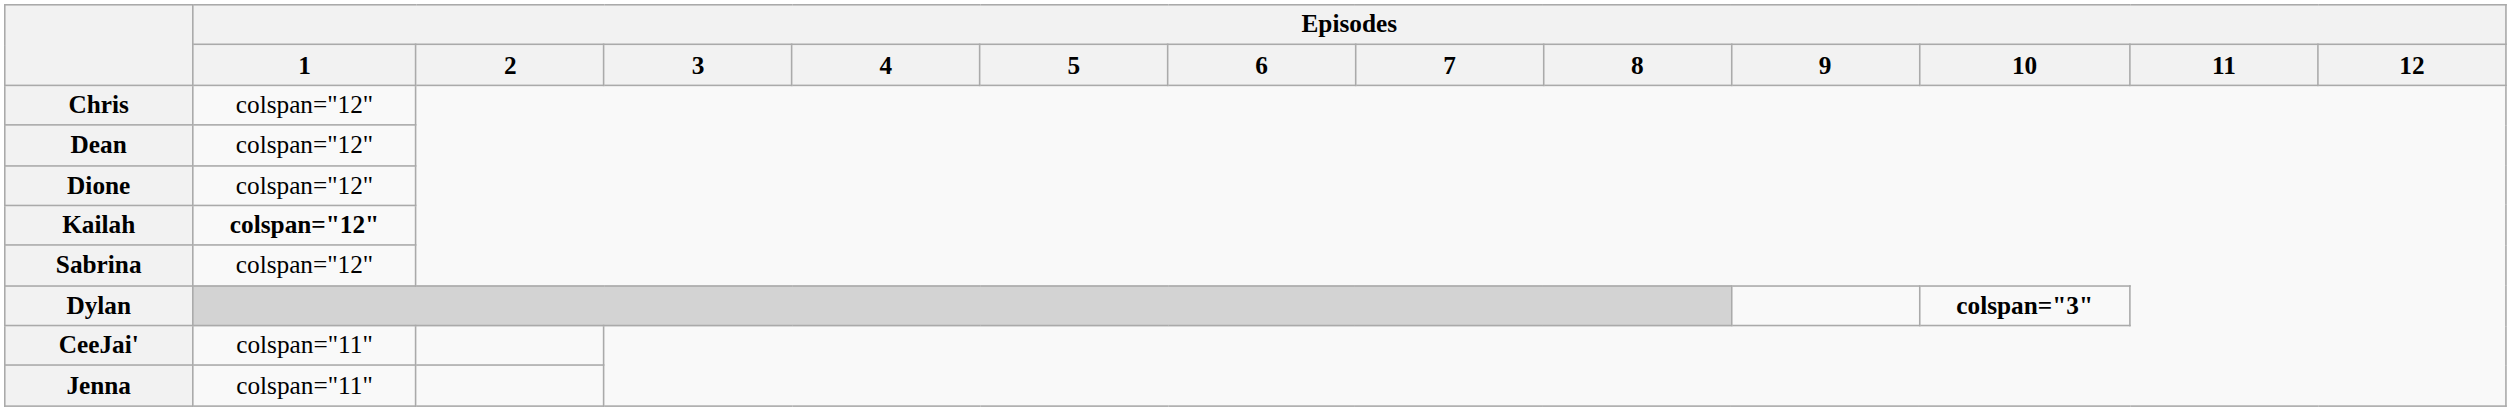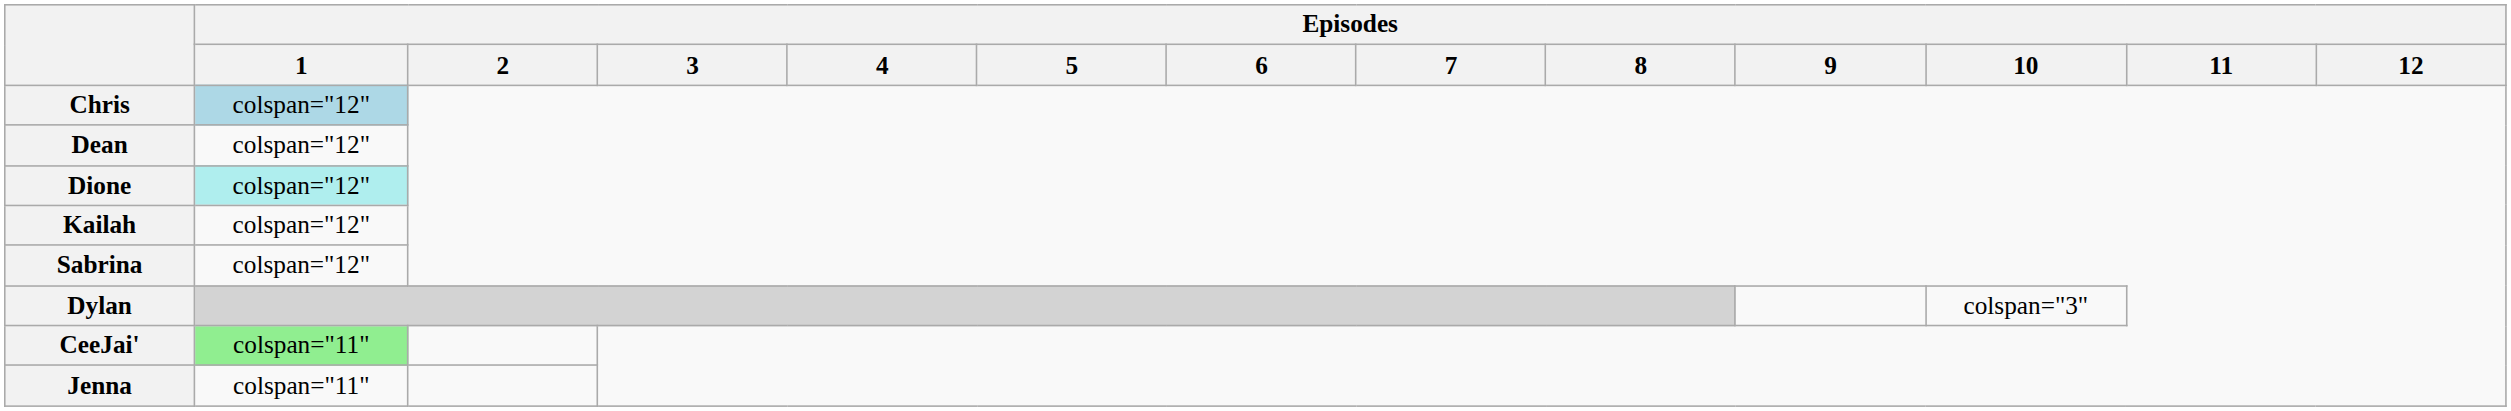(304, 104) no background -> (301, 104) lightblue background
(304, 184) no background -> (301, 184) paleturquoise background
(304, 225) bold -> (301, 225) normal
(2025, 305) bold -> (2026, 305) normal
(304, 345) no background -> (301, 345) lightgreen background
